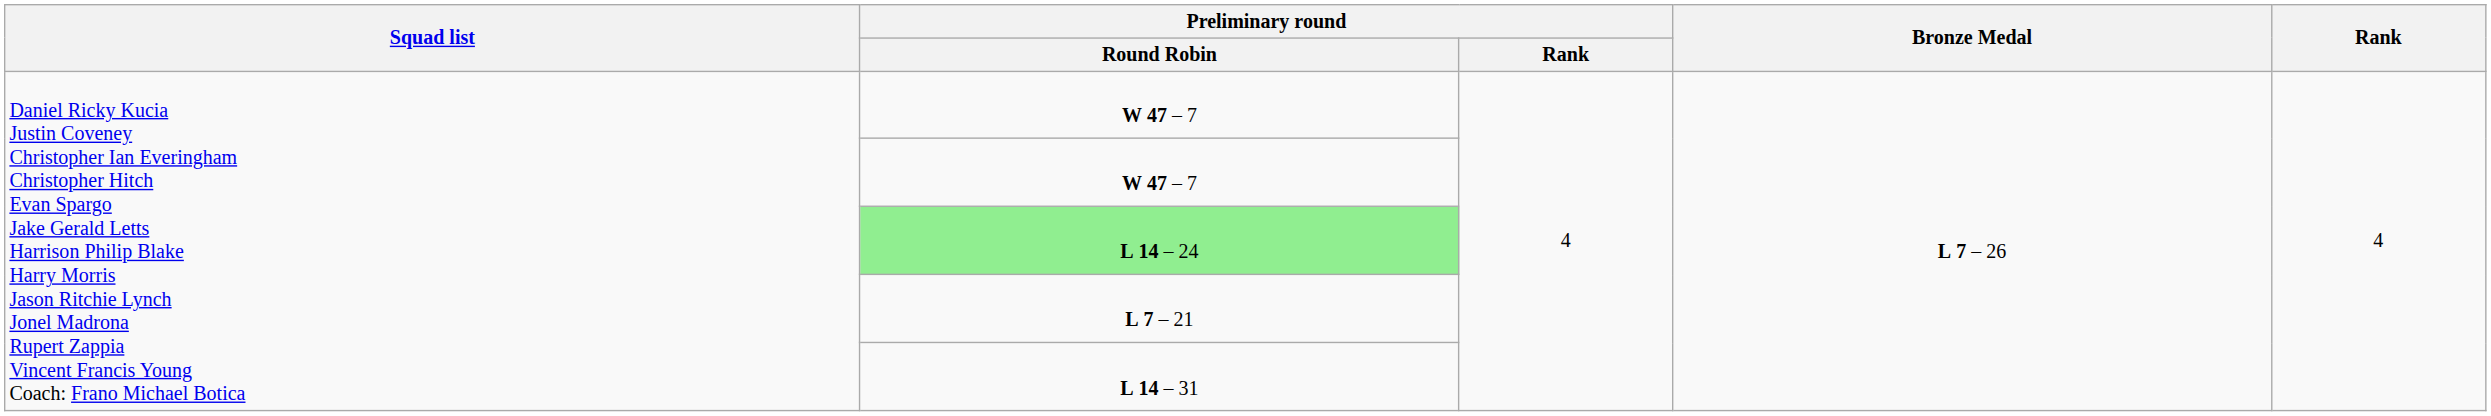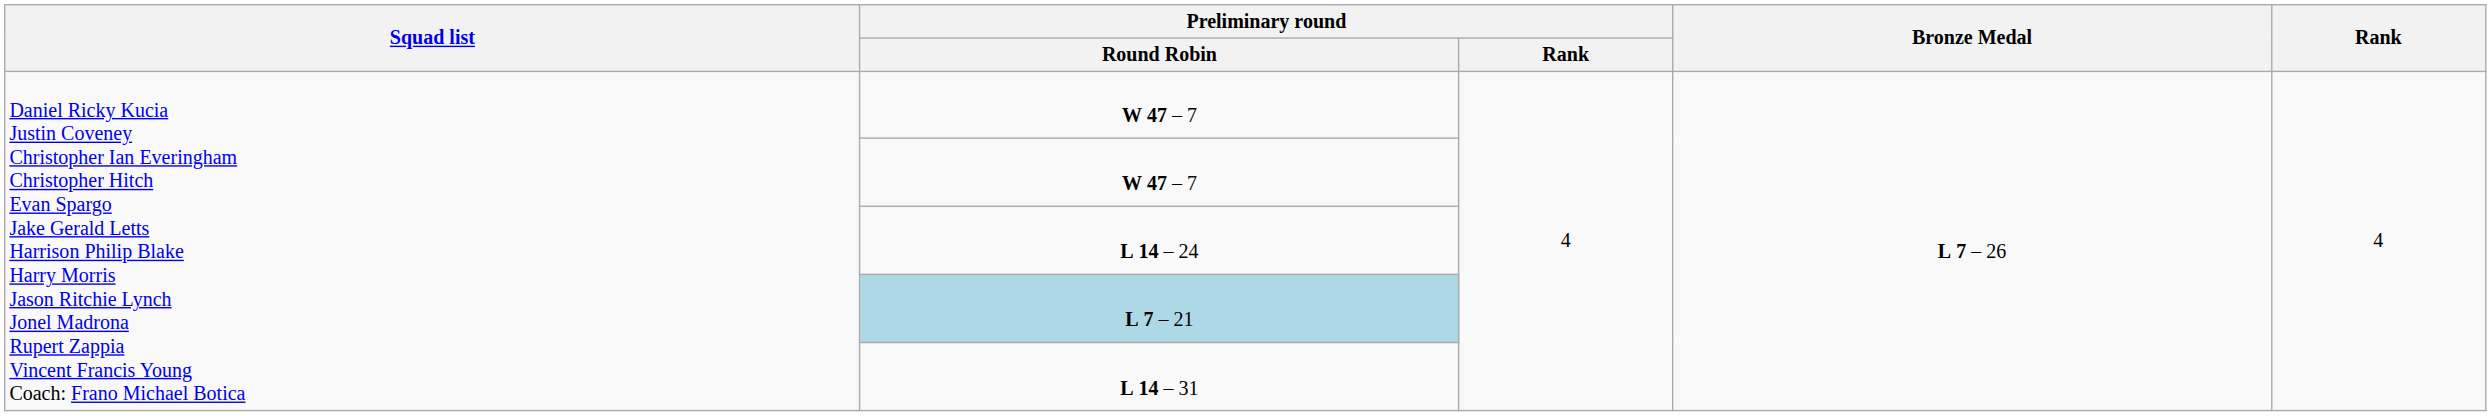(1159, 252) lightgreen background -> (1159, 252) no background
(1159, 320) no background -> (1159, 320) lightblue background
